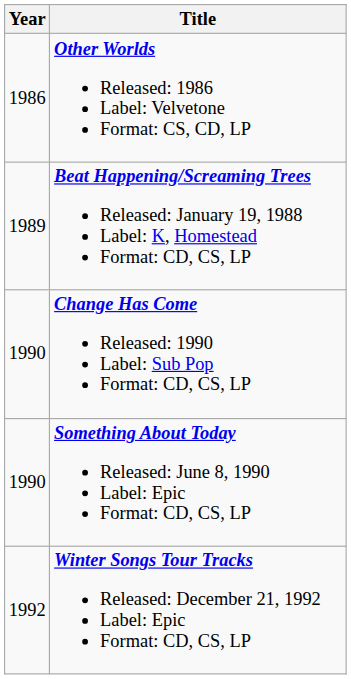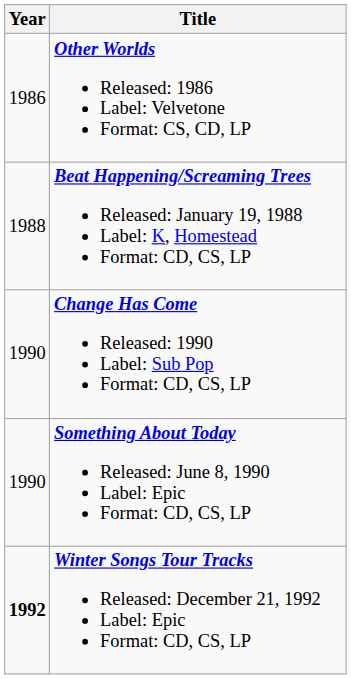(27, 225) 1989 -> (27, 225) 1988
(27, 610) normal -> (27, 610) bold
